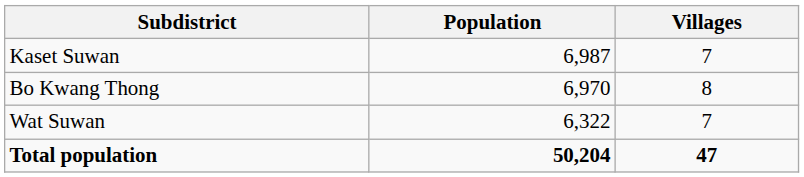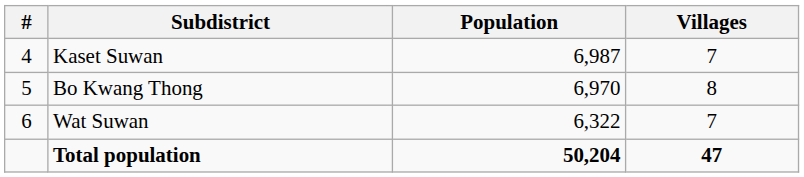+ column: (26, 22)
